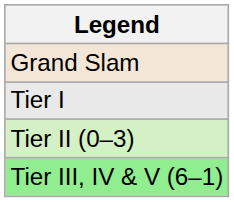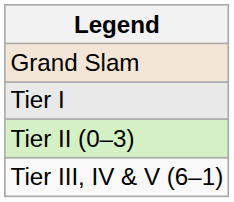(117, 177) lightgreen background -> (117, 177) no background
